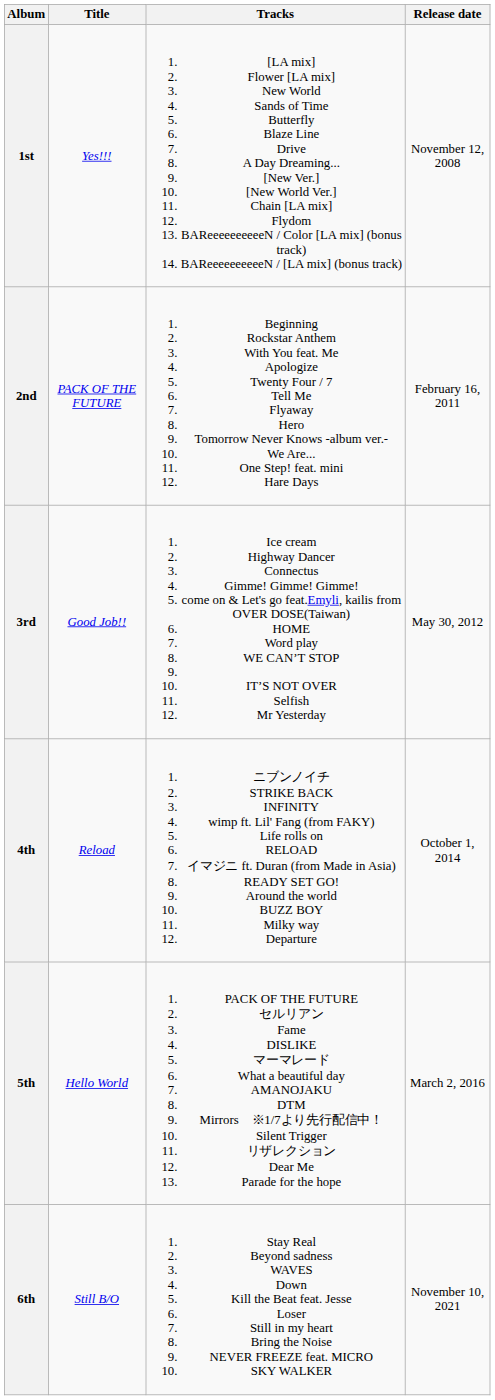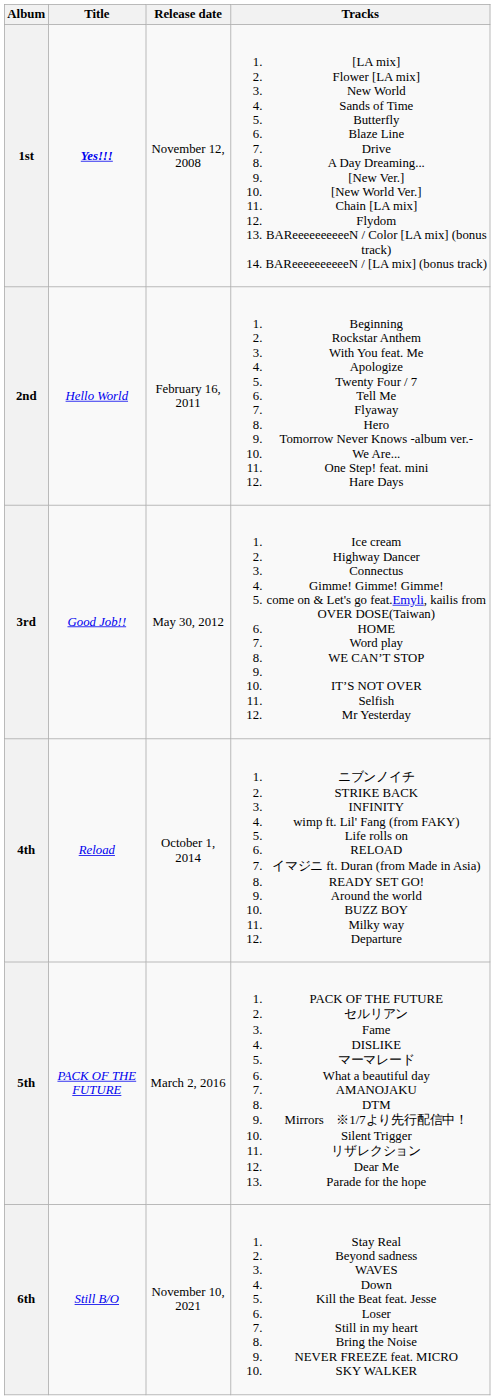columns swapped: (275, 14) <-> (448, 14)
(97, 155) normal -> (97, 155) bold
(97, 396) PACK OF THE FUTURE -> (97, 396) Hello World
(97, 1083) Hello World -> (97, 1083) PACK OF THE FUTURE
